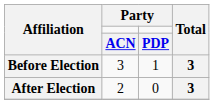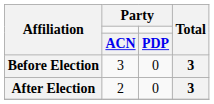(156, 66) 1 -> (156, 66) 0
